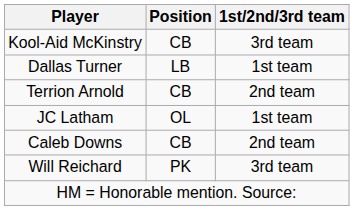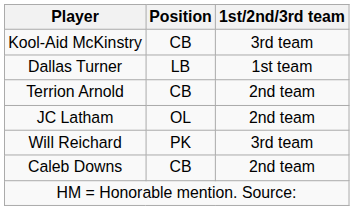(282, 117) 1st team -> (282, 117) 2nd team
rows swapped: (75, 167) <-> (75, 142)
